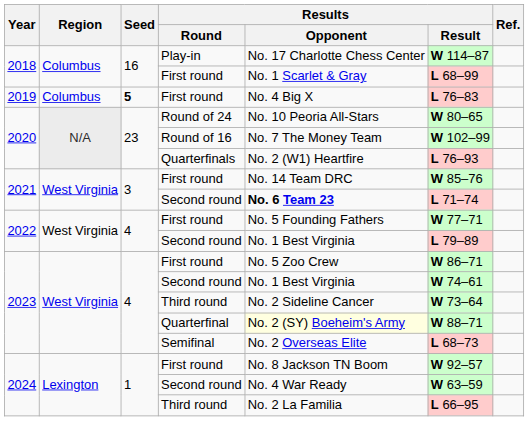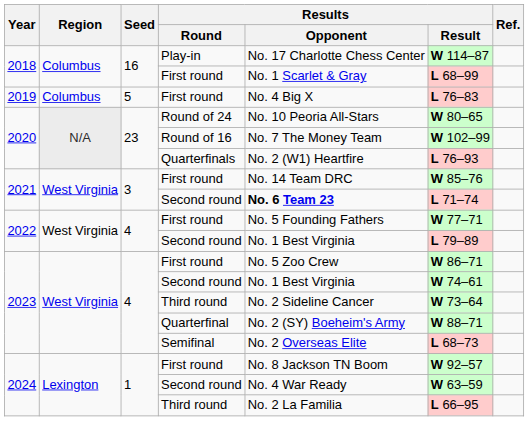(128, 96) bold -> (128, 96) normal
(326, 323) lightyellow background -> (326, 323) no background
